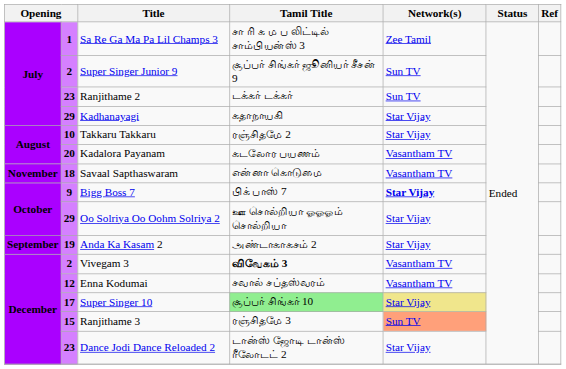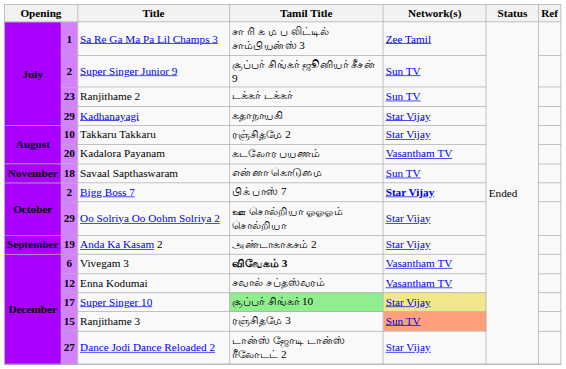(419, 173) Vasantham TV -> (403, 173) Sun TV
(69, 192) 9 -> (69, 192) 2
(69, 264) 2 -> (69, 264) 6
(69, 347) 23 -> (69, 347) 27
